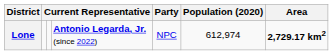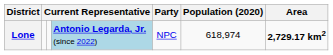(100, 35) no background -> (100, 35) lightblue background
(223, 35) 612,974 -> (223, 35) 618,974
